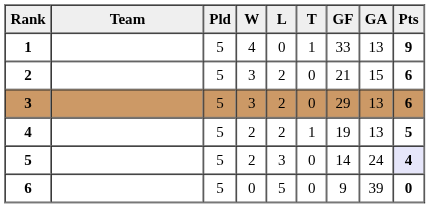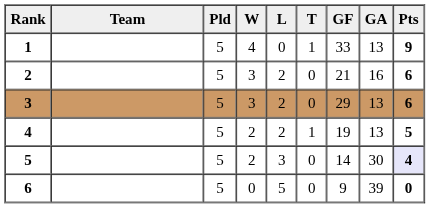(376, 75) 15 -> (376, 75) 16
(376, 160) 24 -> (376, 160) 30
